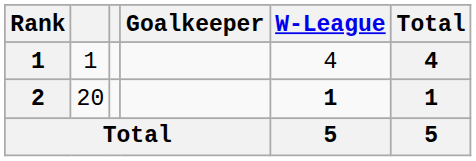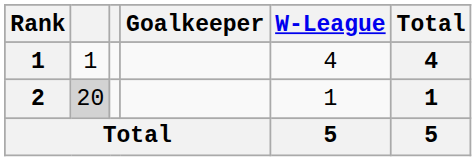(90, 99) no background -> (90, 99) lightgrey background
(330, 99) bold -> (330, 99) normal
